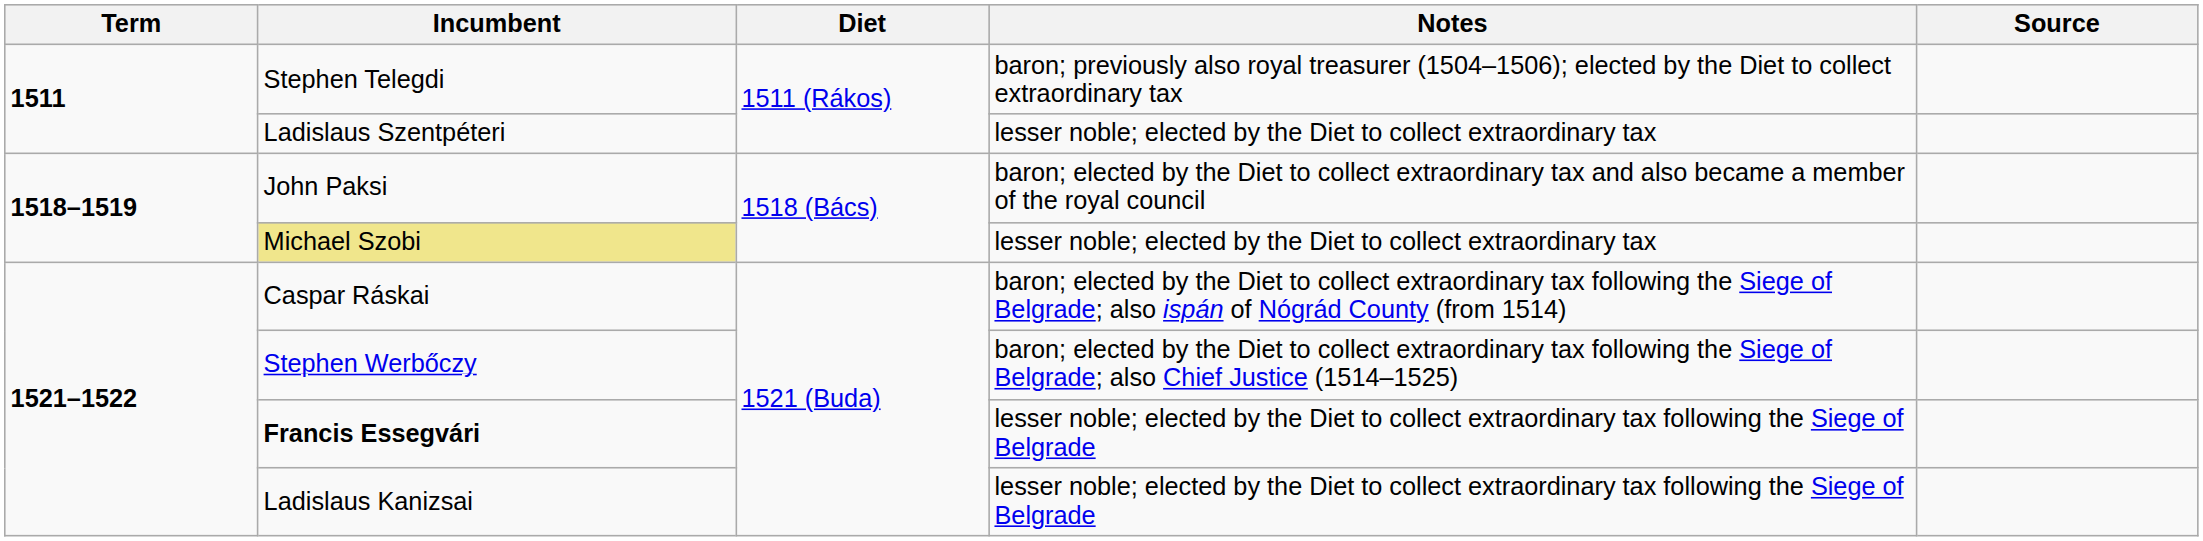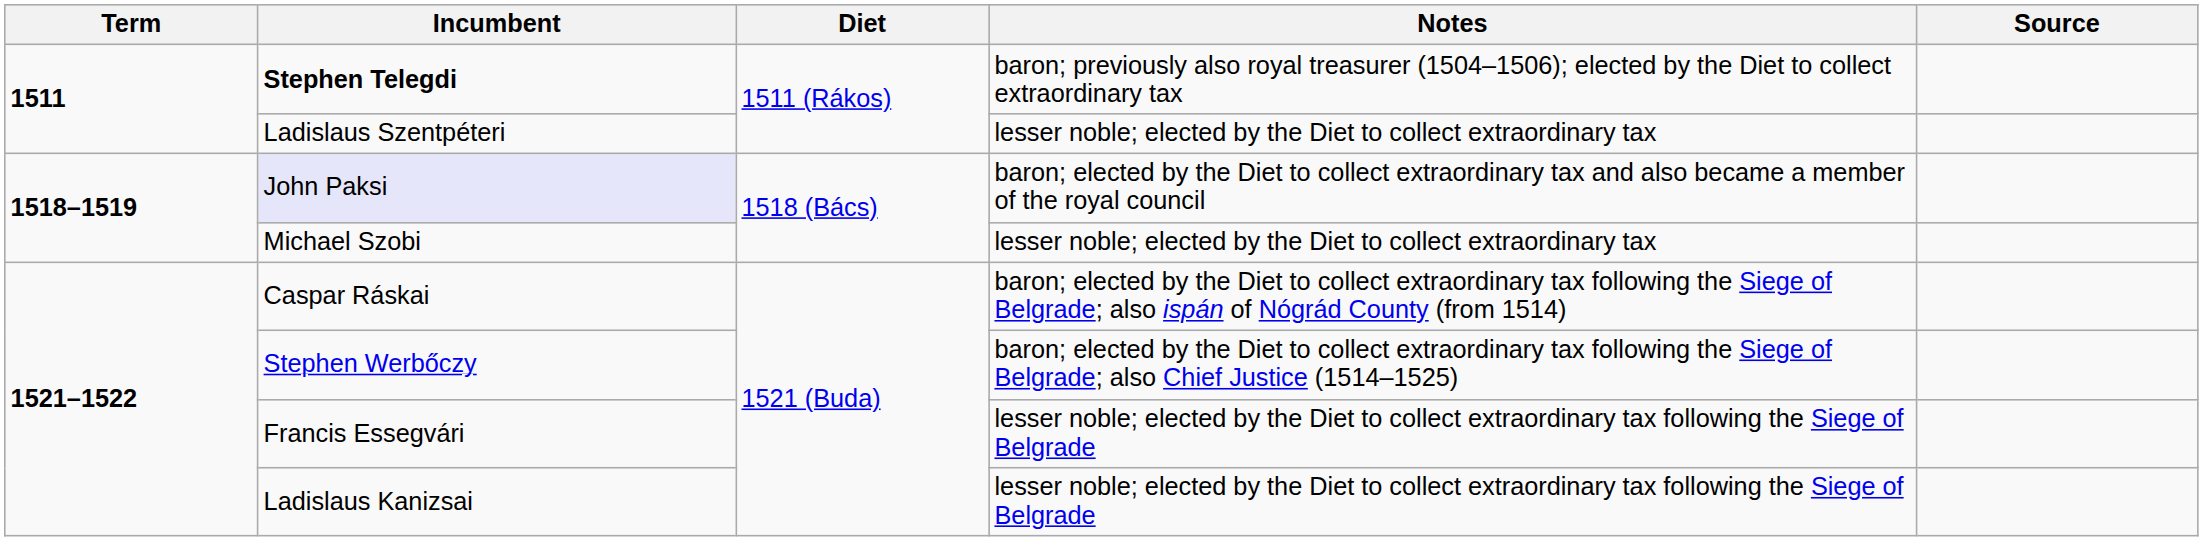(354, 78) normal -> (360, 78) bold
(325, 187) no background -> (325, 187) lavender background
(342, 241) khaki background -> (342, 241) no background
(372, 433) bold -> (364, 433) normal
